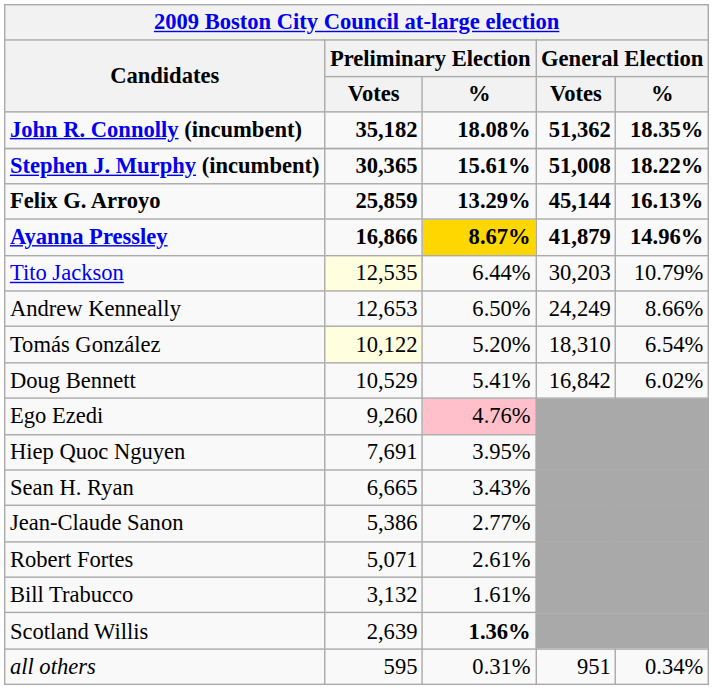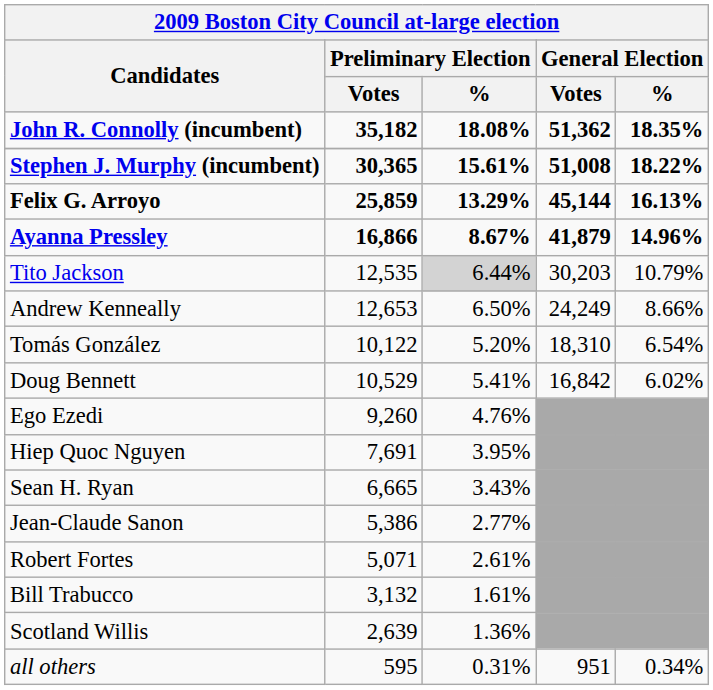(500, 237) gold background -> (500, 237) no background
(386, 272) lightyellow background -> (386, 272) no background
(501, 272) no background -> (501, 272) lightgrey background
(386, 344) lightyellow background -> (386, 344) no background
(501, 415) pink background -> (501, 415) no background
(500, 630) bold -> (501, 630) normal
